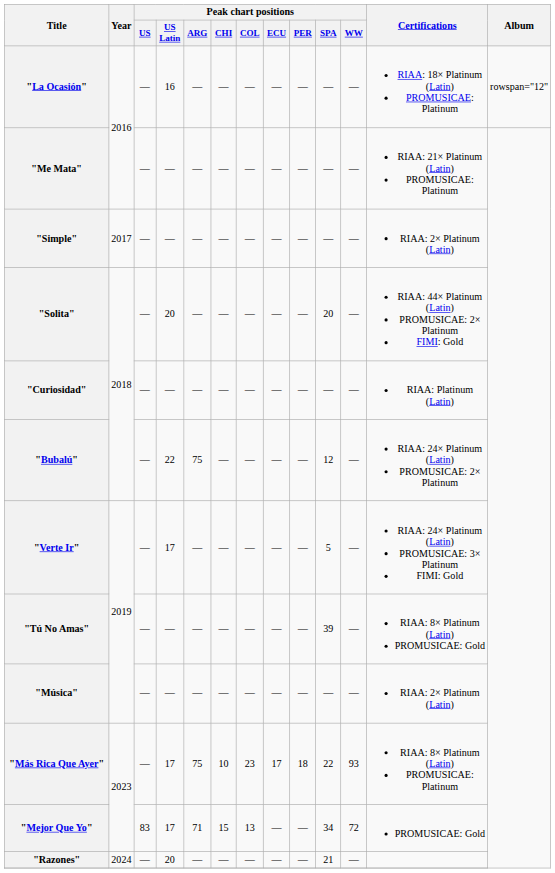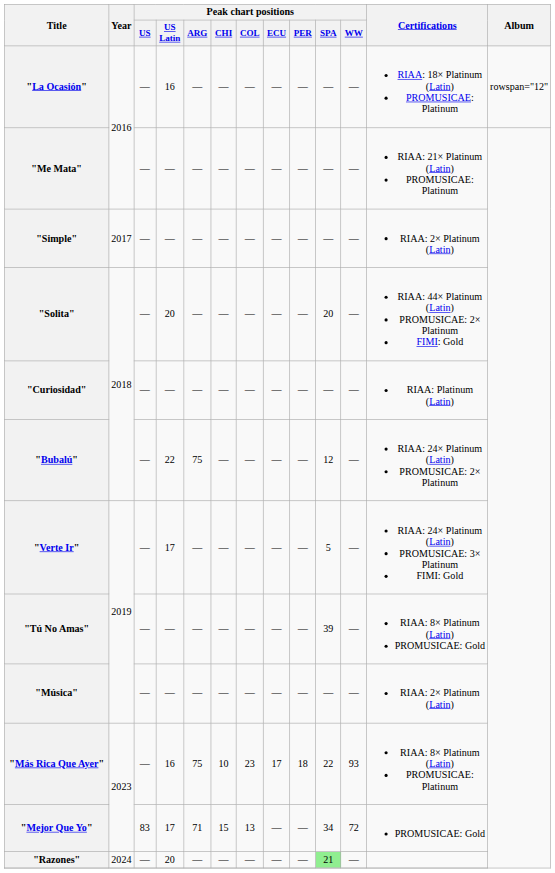(170, 763) 17 -> (170, 763) 16
(328, 860) no background -> (328, 860) lightgreen background
